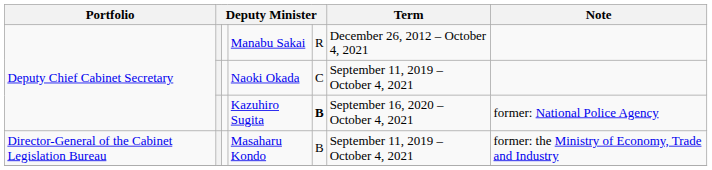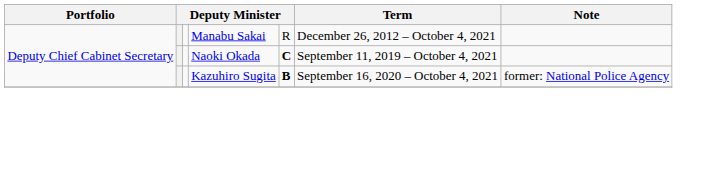(319, 77) normal -> (286, 55) bold
- row: (256, 148)
